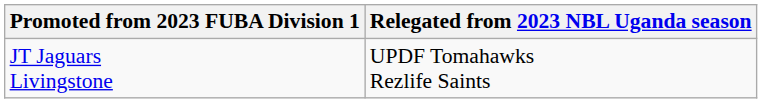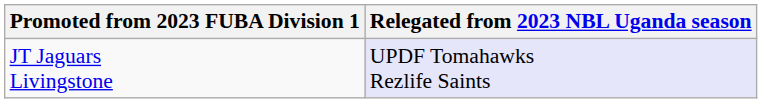(452, 68) no background -> (452, 68) lavender background
